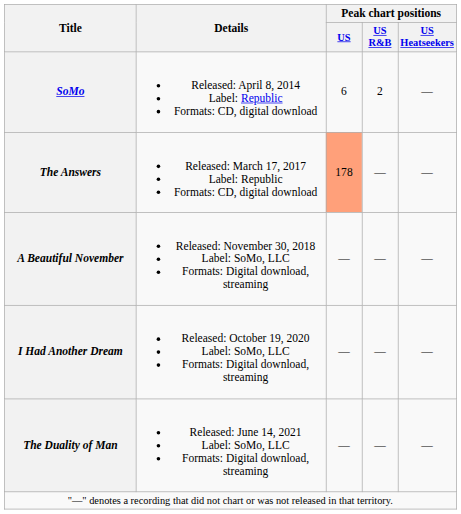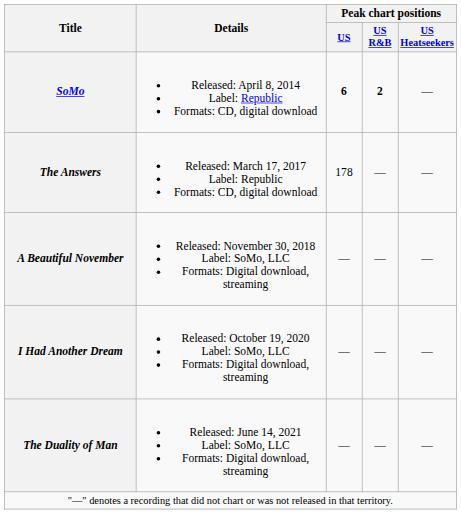(344, 92) normal -> (344, 92) bold
(380, 92) normal -> (380, 92) bold
(344, 172) lightsalmon background -> (344, 172) no background
